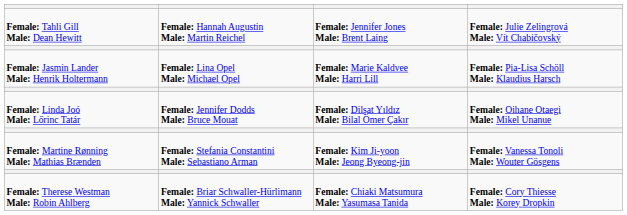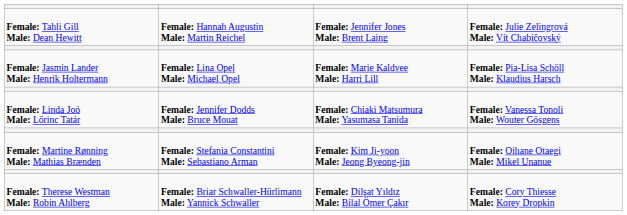(362, 115) Female: Dilşat Yıldız Male: Bilal Ömer Çakır -> (369, 115) Female: Chiaki Matsumura Male: Yasumasa Tanida
(515, 115) Female: Oihane Otaegi Male: Mikel Unanue -> (516, 115) Female: Vanessa Tonoli Male: Wouter Gösgens
(516, 156) Female: Vanessa Tonoli Male: Wouter Gösgens -> (515, 156) Female: Oihane Otaegi Male: Mikel Unanue
(369, 197) Female: Chiaki Matsumura Male: Yasumasa Tanida -> (362, 197) Female: Dilşat Yıldız Male: Bilal Ömer Çakır
